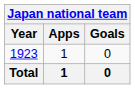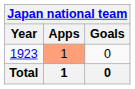(64, 53) no background -> (64, 53) lightsalmon background
